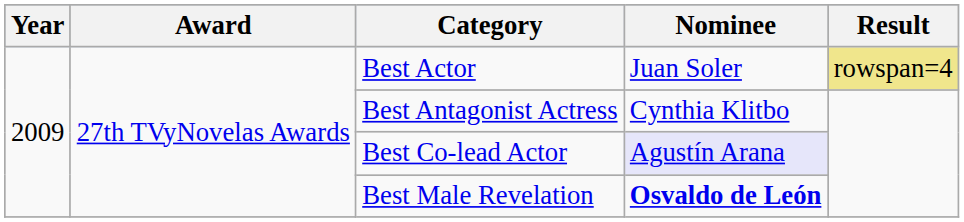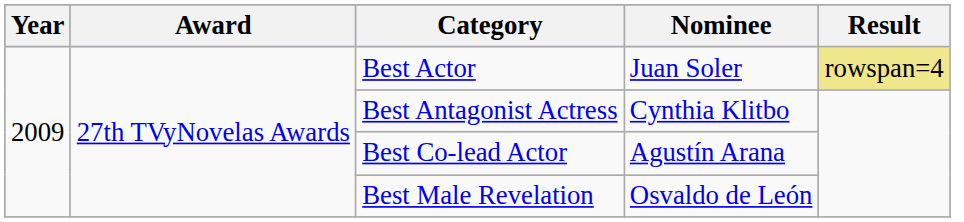(707, 152) lavender background -> (707, 152) no background
(726, 195) bold -> (721, 195) normal
